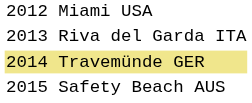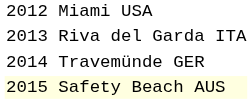(105, 62) khaki background -> (105, 62) no background
(116, 87) no background -> (116, 87) lightyellow background
